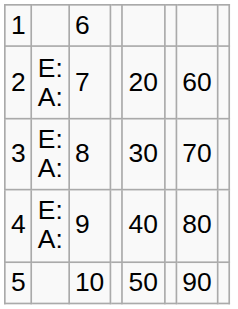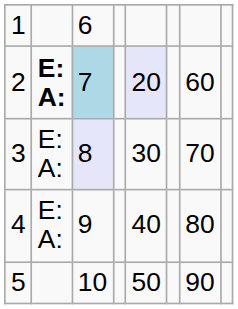(50, 82) normal -> (52, 82) bold
(82, 82) no background -> (85, 82) lightblue background
(143, 82) no background -> (146, 82) lavender background
(82, 153) no background -> (85, 153) lavender background
